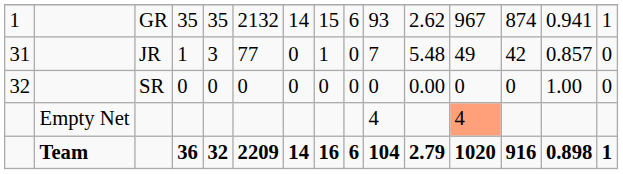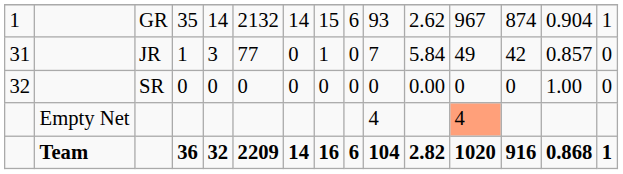(218, 20) 35 -> (218, 20) 14
(569, 20) 0.941 -> (569, 20) 0.904
(427, 53) 5.48 -> (427, 53) 5.84
(427, 151) 2.79 -> (427, 151) 2.82
(569, 151) 0.898 -> (569, 151) 0.868
